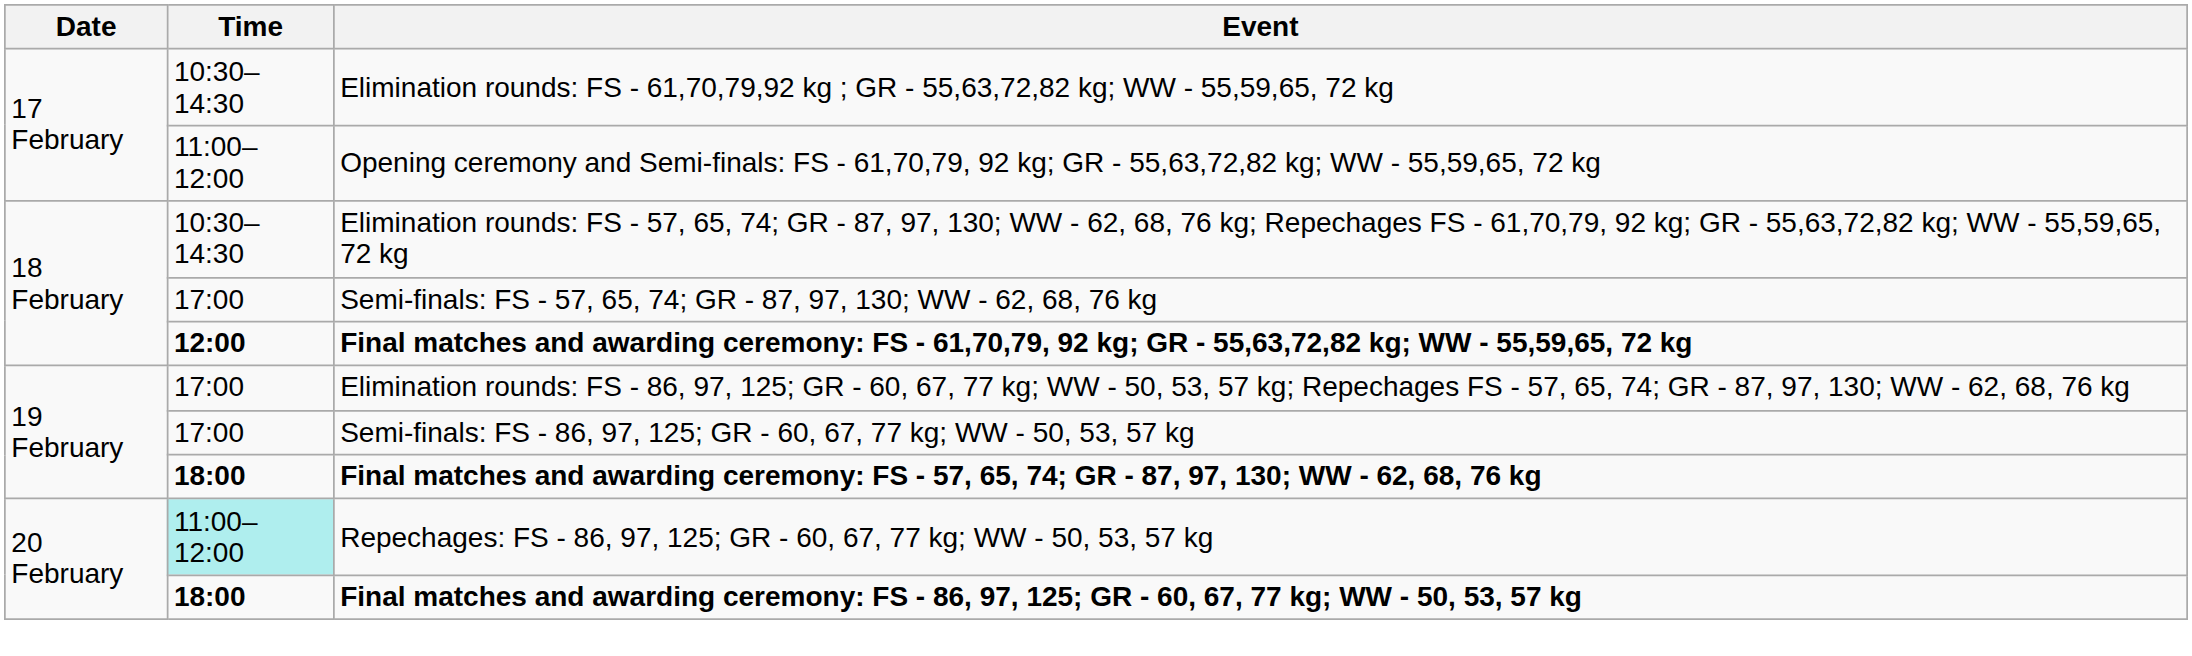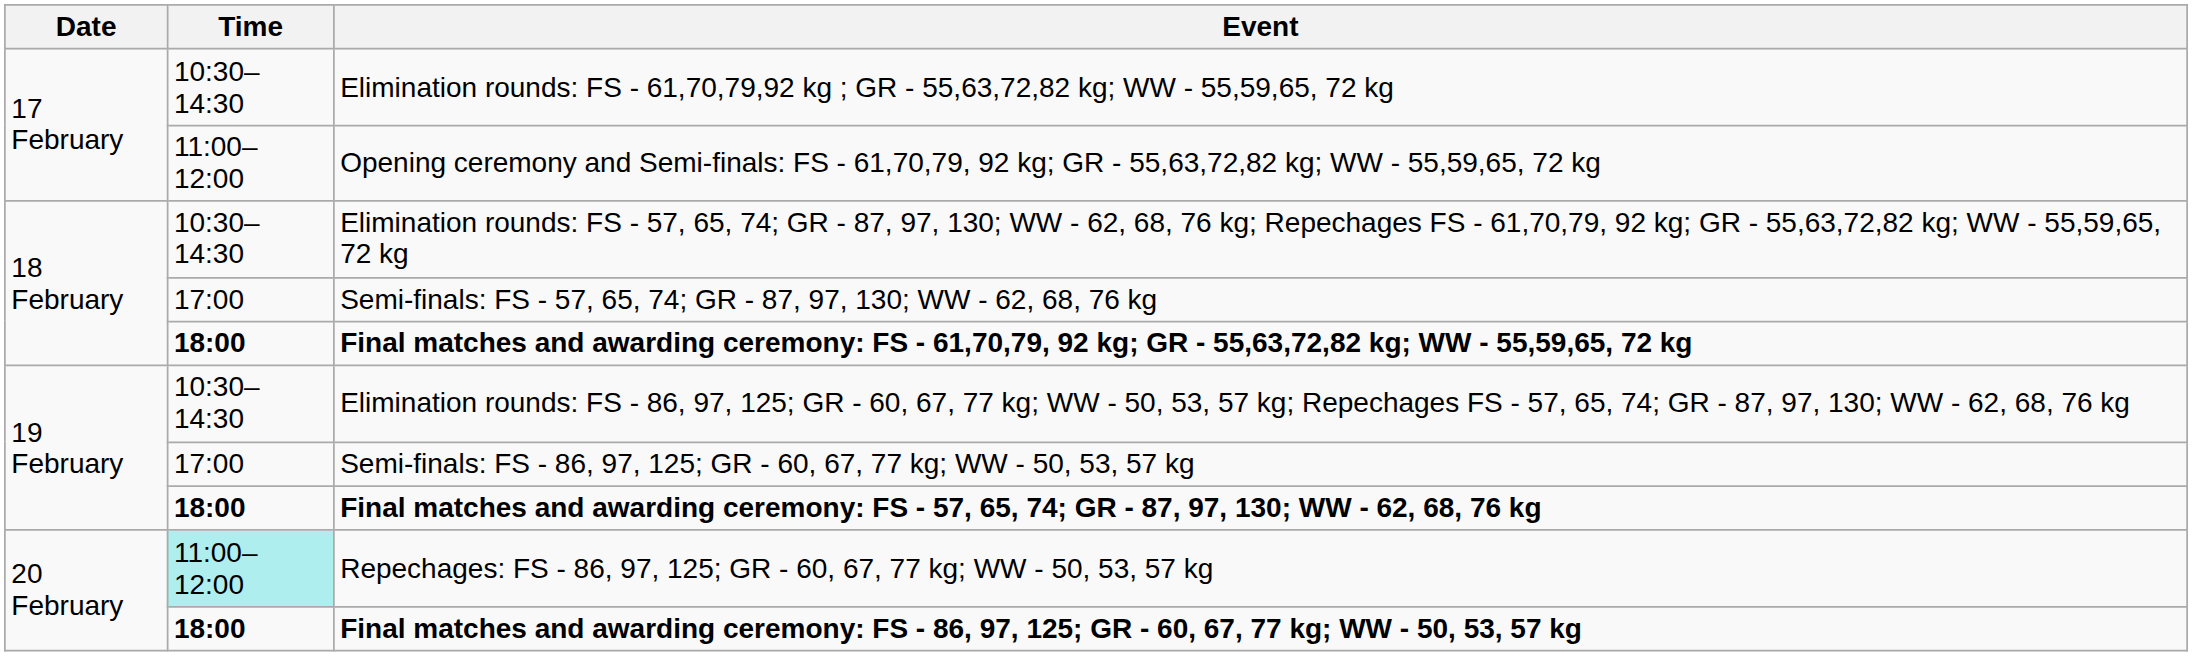(210, 343) 12:00 -> (210, 343) 18:00
(209, 387) 17:00 -> (217, 403) 10:30–14:30
